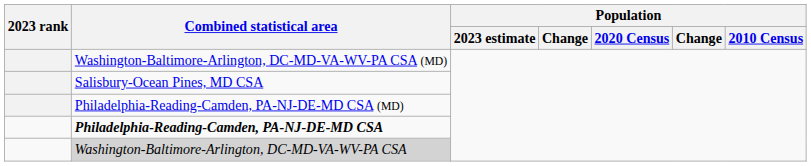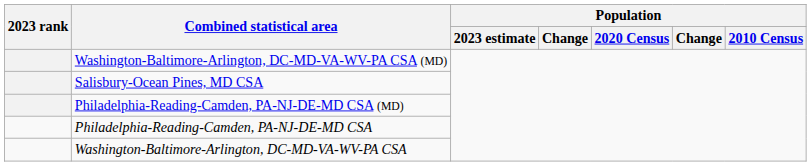(229, 127) bold -> (223, 127) normal
(241, 149) lightgrey background -> (241, 149) no background
